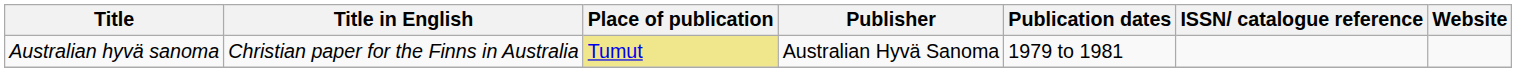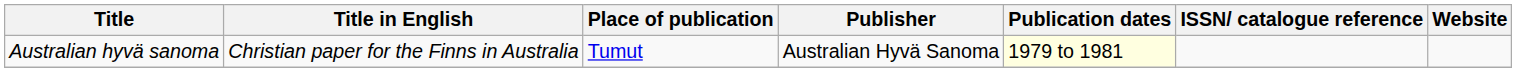(615, 51) khaki background -> (615, 51) no background
(1066, 51) no background -> (1066, 51) lightyellow background
